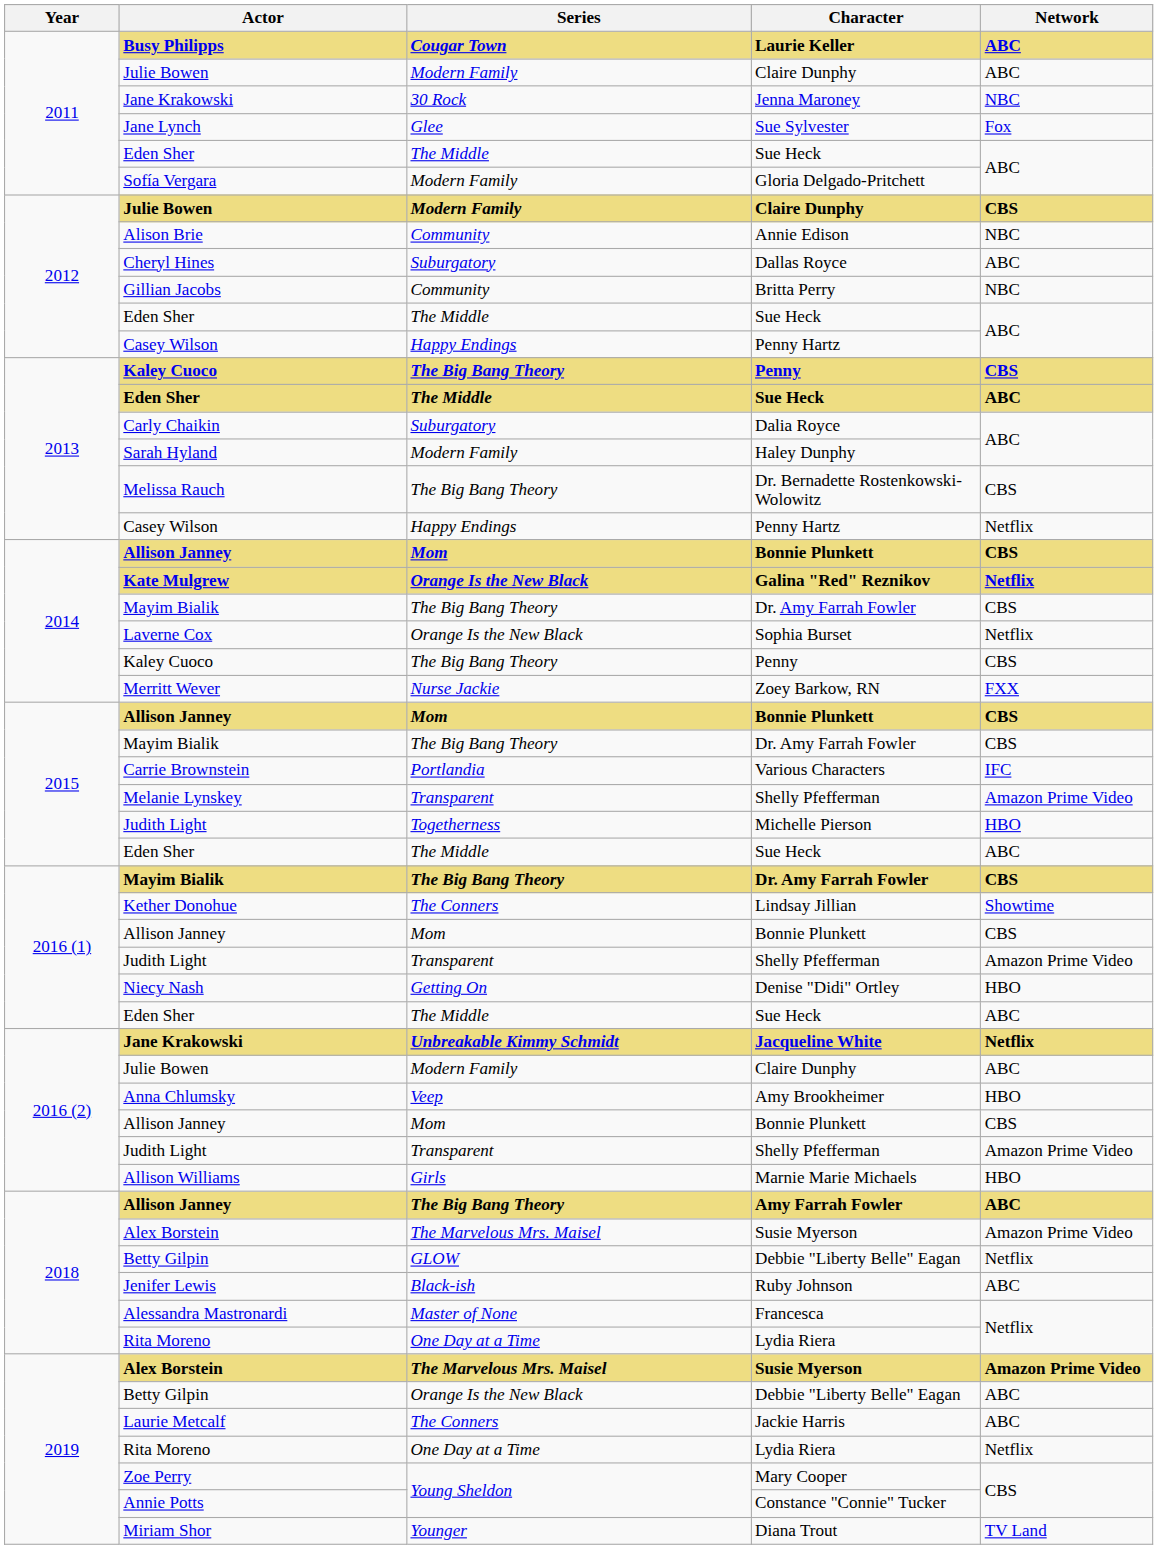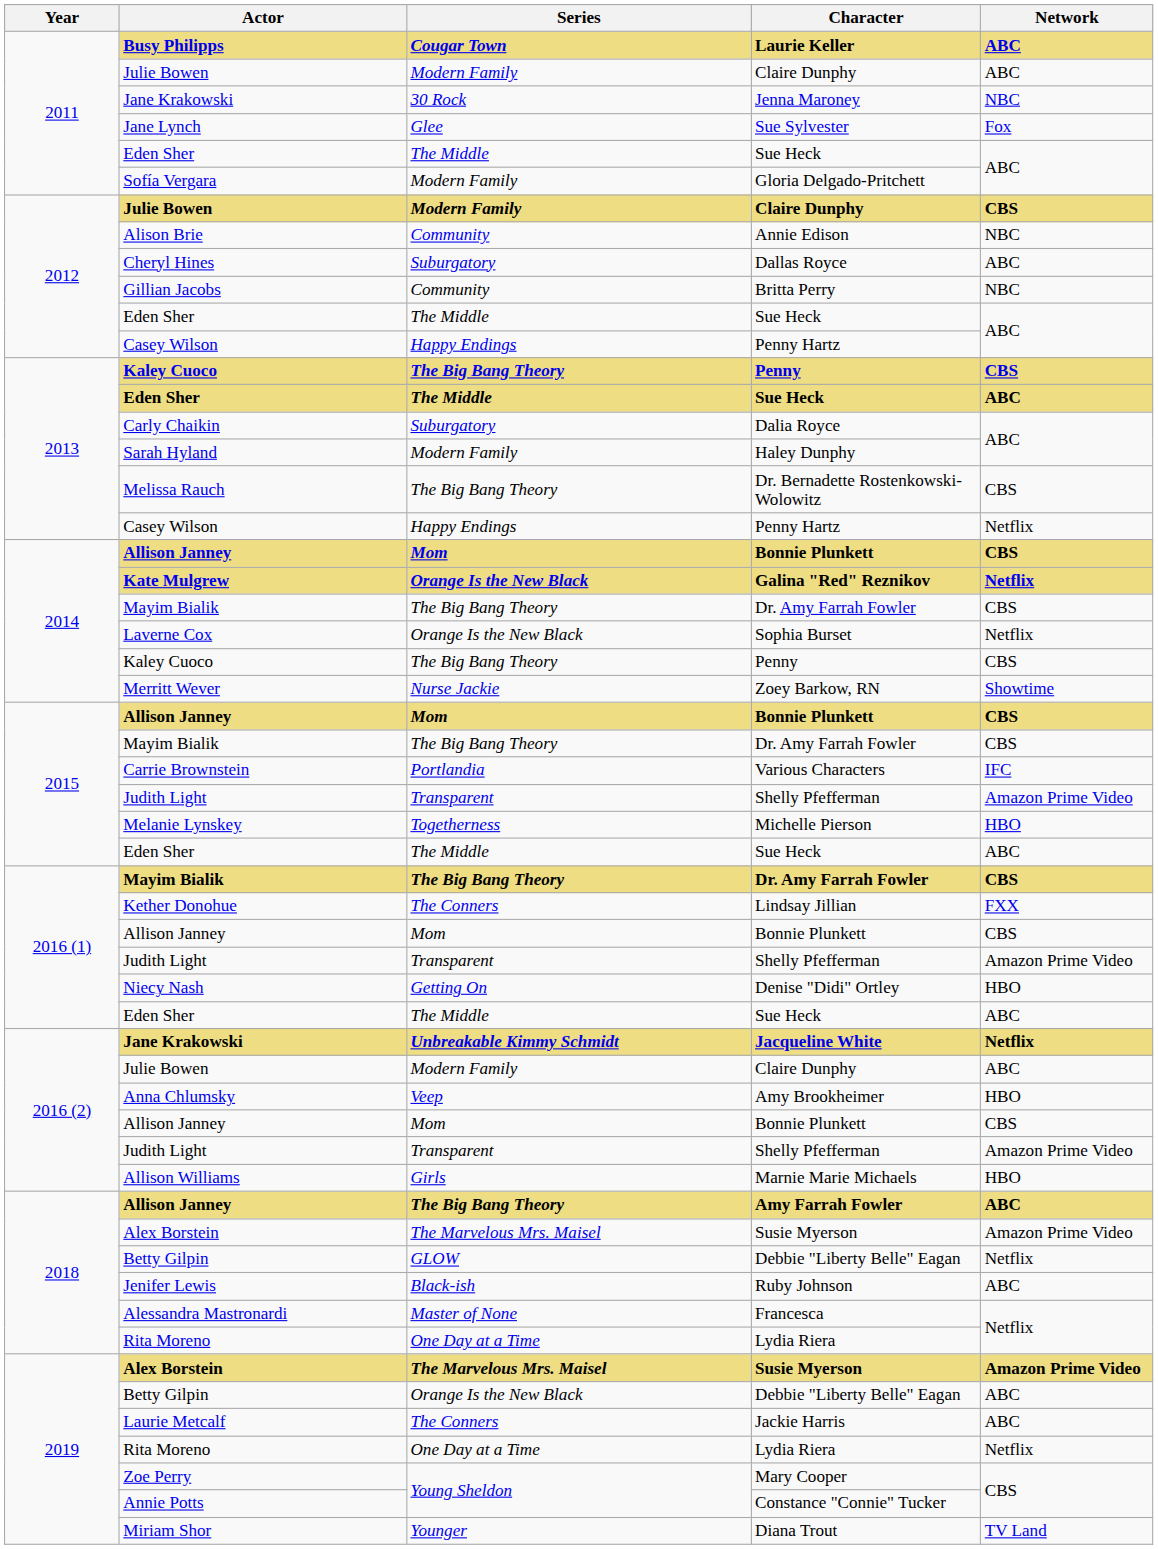(1002, 688) FXX -> (1019, 688) Showtime
(183, 797) Melanie Lynskey -> (165, 797) Judith Light
(165, 824) Judith Light -> (183, 824) Melanie Lynskey
(1019, 906) Showtime -> (1002, 906) FXX
